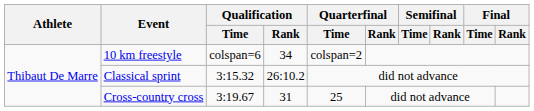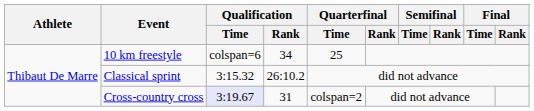(336, 55) colspan=2 -> (336, 55) 25
(235, 96) no background -> (235, 96) lavender background
(336, 96) 25 -> (336, 96) colspan=2
